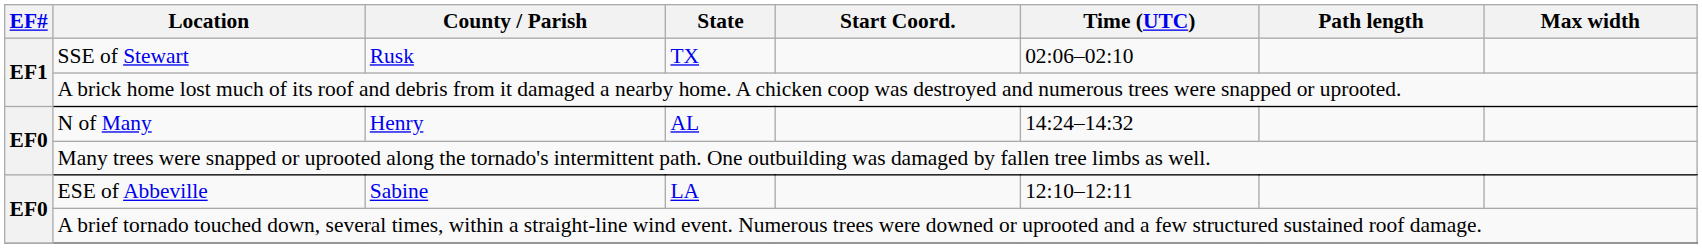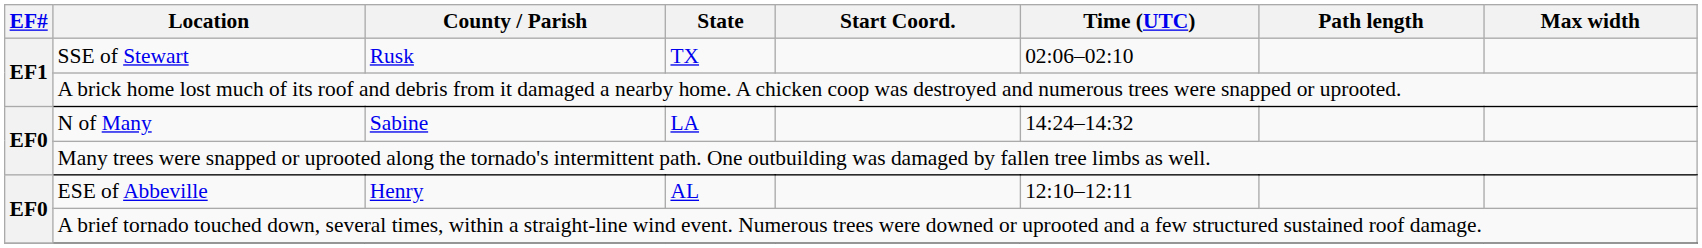(397, 123) Henry -> (399, 123) Sabine
(685, 123) AL -> (685, 123) LA
(399, 191) Sabine -> (397, 191) Henry
(685, 191) LA -> (685, 191) AL
